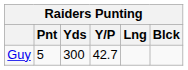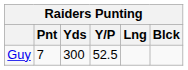(40, 55) 5 -> (40, 55) 7
(105, 55) 42.7 -> (105, 55) 52.5
